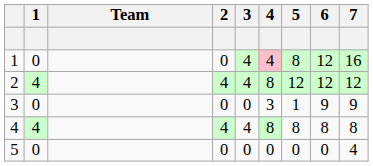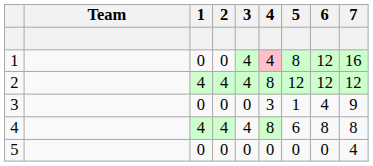columns swapped: (130, 38) <-> (36, 38)
(325, 105) 9 -> (325, 105) 4
(296, 127) 8 -> (296, 127) 6
